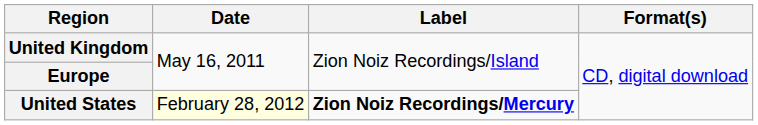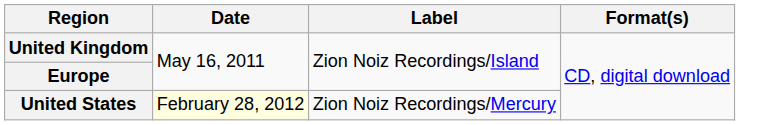(443, 104) bold -> (434, 104) normal
